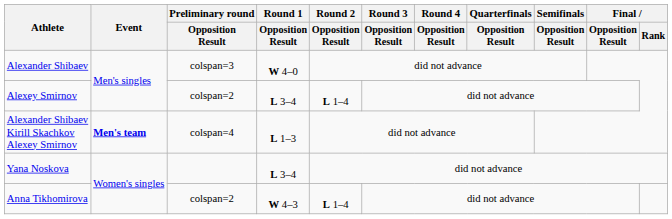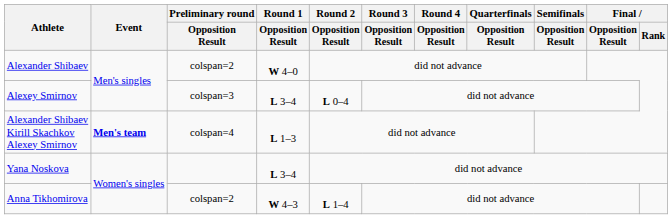(212, 66) colspan=3 -> (212, 66) colspan=2
(212, 96) colspan=2 -> (212, 96) colspan=3
(336, 102) L 1–4 -> (336, 102) L 0–4
